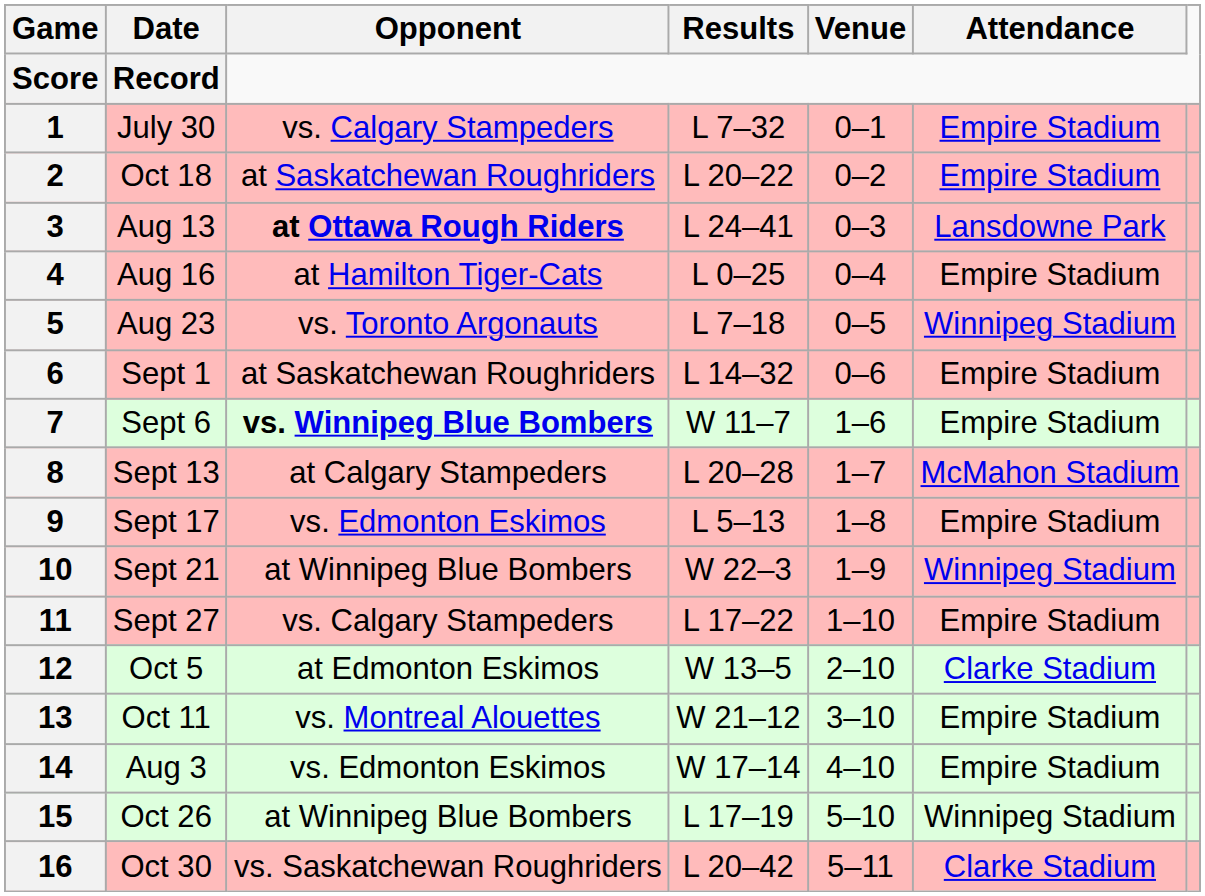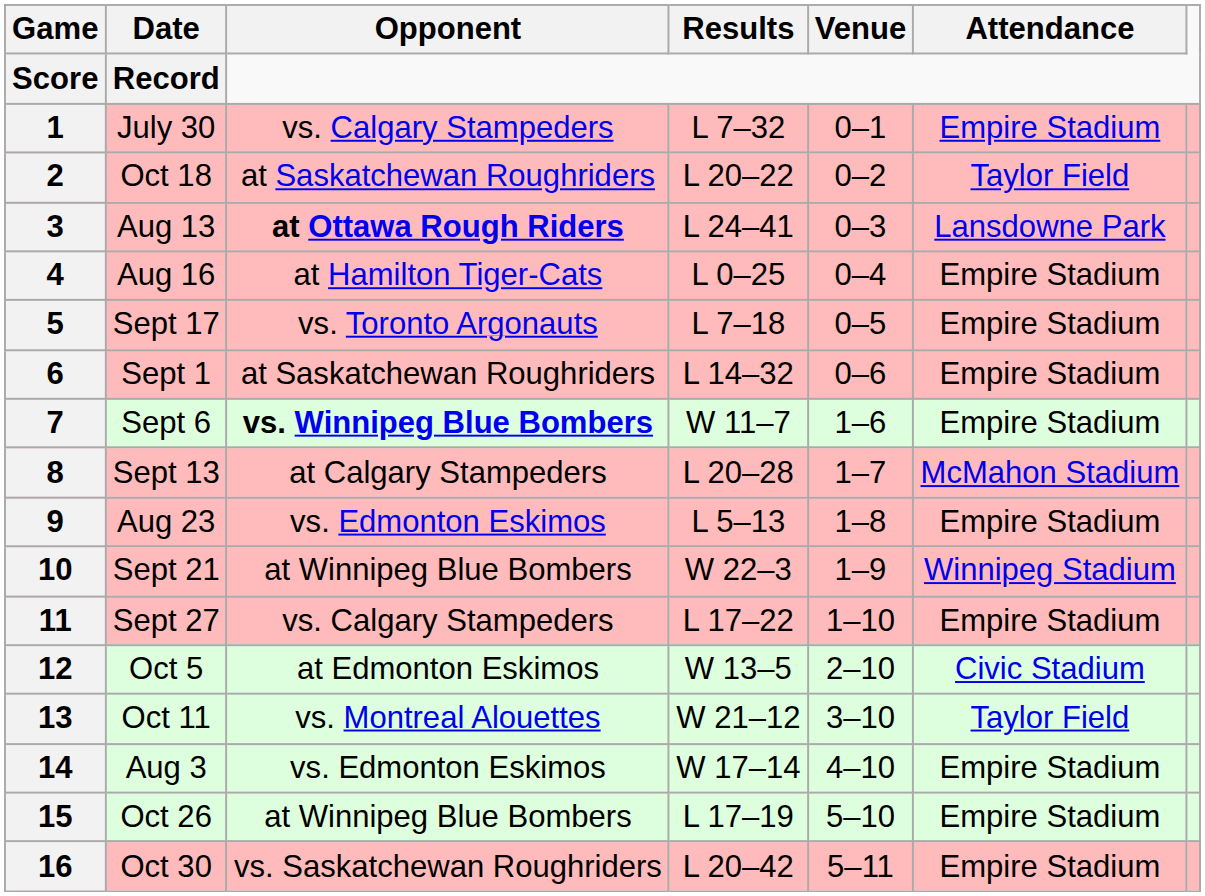(1050, 176) Empire Stadium -> (1050, 176) Taylor Field
(166, 324) Aug 23 -> (166, 324) Sept 17
(1050, 324) Winnipeg Stadium -> (1050, 324) Empire Stadium
(166, 521) Sept 17 -> (166, 521) Aug 23
(1050, 669) Clarke Stadium -> (1050, 669) Civic Stadium
(1050, 718) Empire Stadium -> (1050, 718) Taylor Field
(1050, 816) Winnipeg Stadium -> (1050, 816) Empire Stadium
(1050, 865) Clarke Stadium -> (1050, 865) Empire Stadium
